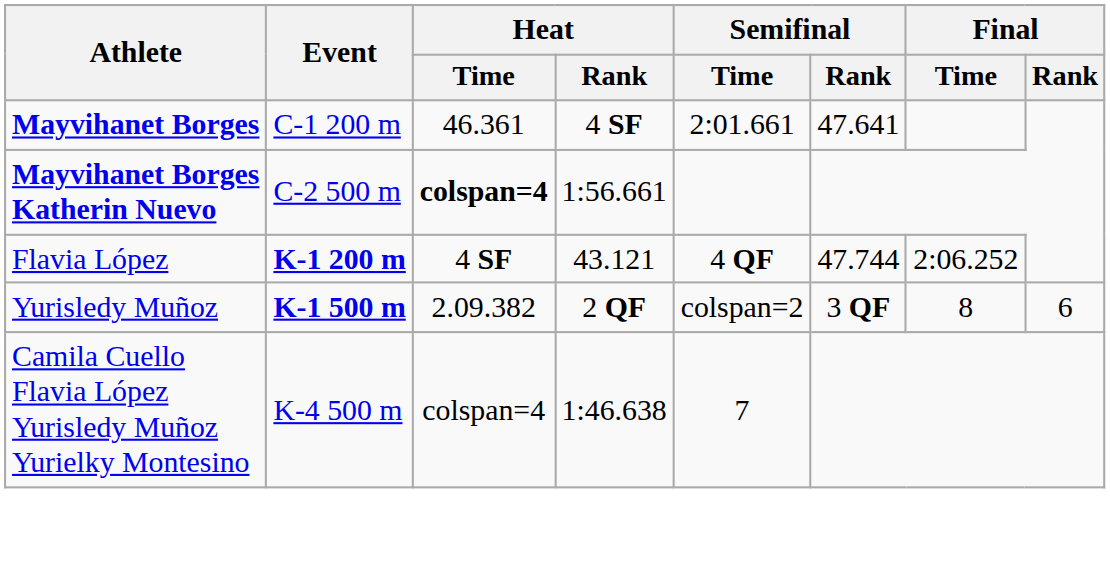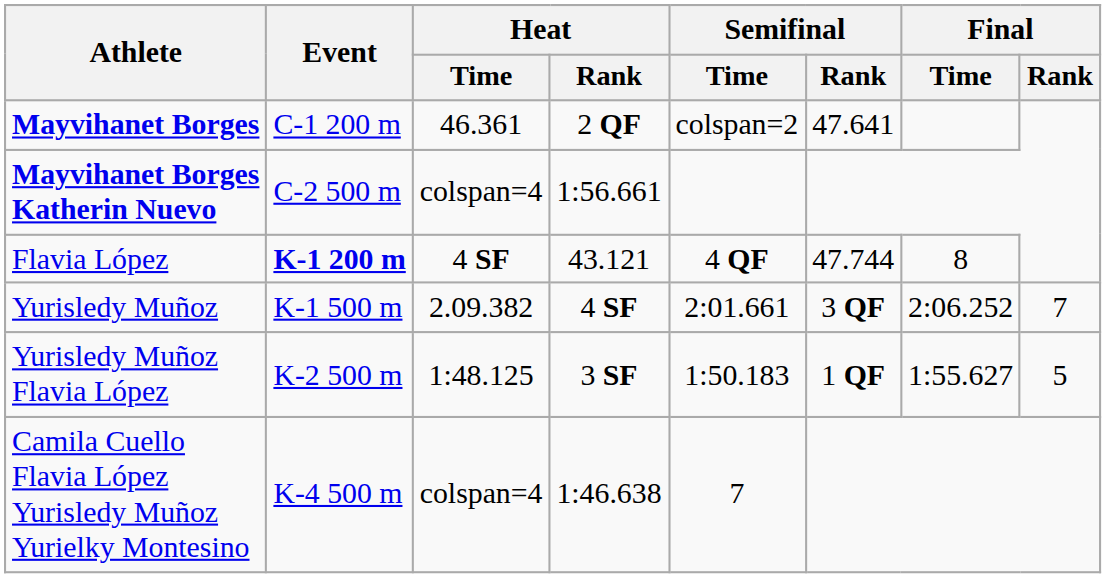(614, 125) 4 SF -> (609, 125) 2 QF
(742, 125) 2:01.661 -> (737, 125) colspan=2
(484, 191) bold -> (481, 191) normal
(966, 258) 2:06.252 -> (961, 258) 8
(340, 307) bold -> (338, 307) normal
(614, 307) 2 QF -> (609, 307) 4 SF
(742, 307) colspan=2 -> (737, 307) 2:01.661
(966, 307) 8 -> (961, 307) 2:06.252
(1065, 307) 6 -> (1060, 307) 7
+ row: (115, 374)
